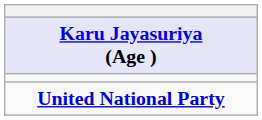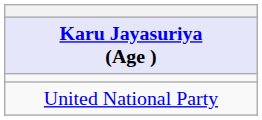(131, 98) bold -> (131, 98) normal
